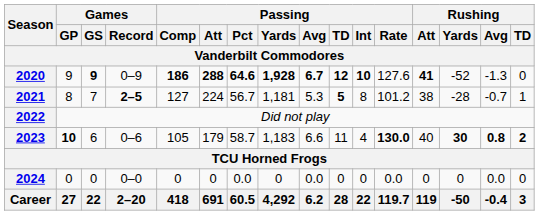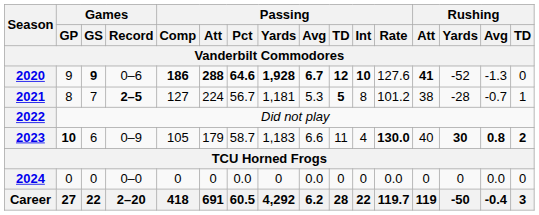(131, 76) 0–9 -> (131, 76) 0–6
(131, 138) 0–6 -> (131, 138) 0–9
